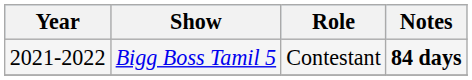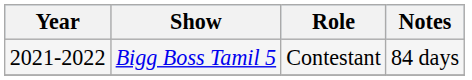(426, 57) bold -> (425, 57) normal
